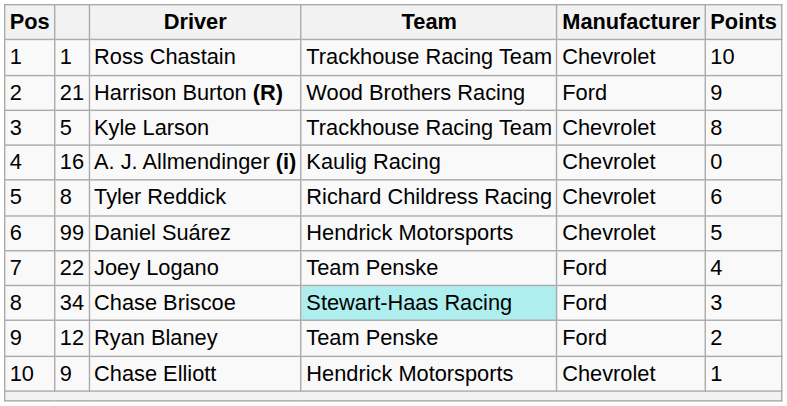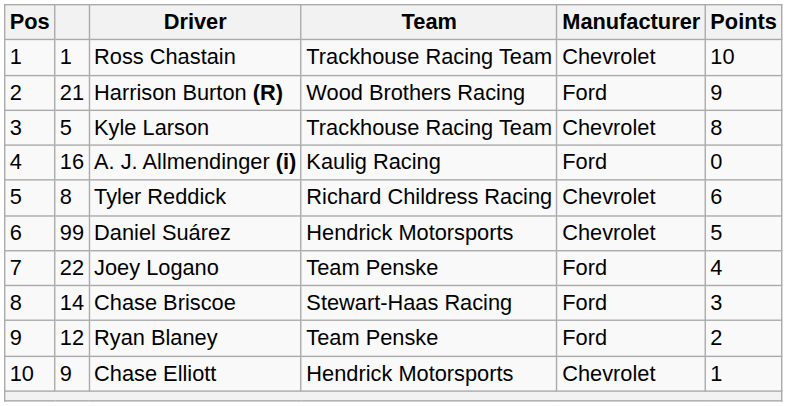(609, 162) Chevrolet -> (585, 162) Ford
(72, 302) 34 -> (72, 302) 14
(409, 302) paleturquoise background -> (409, 302) no background
